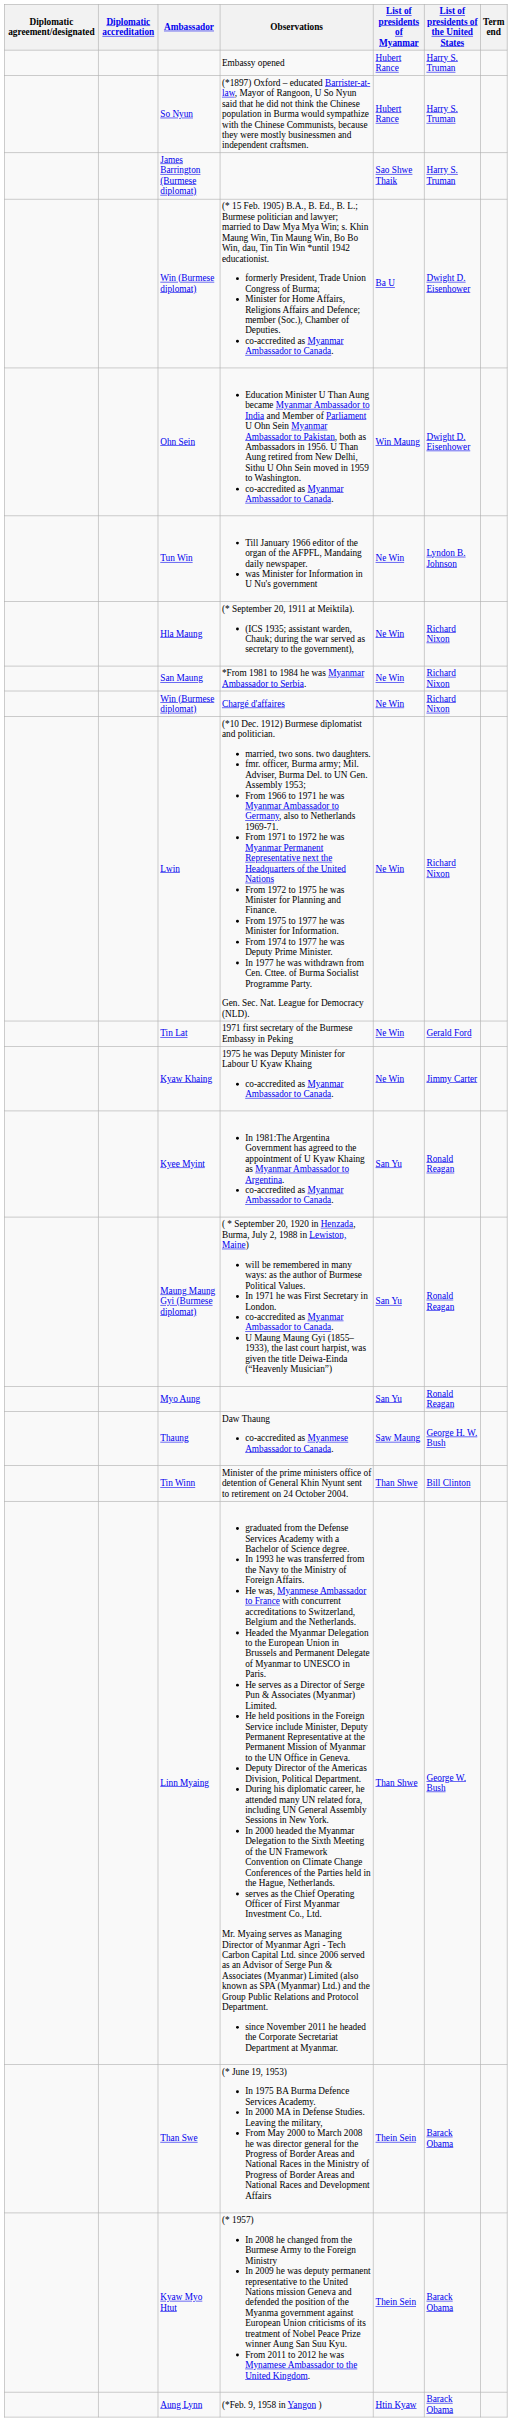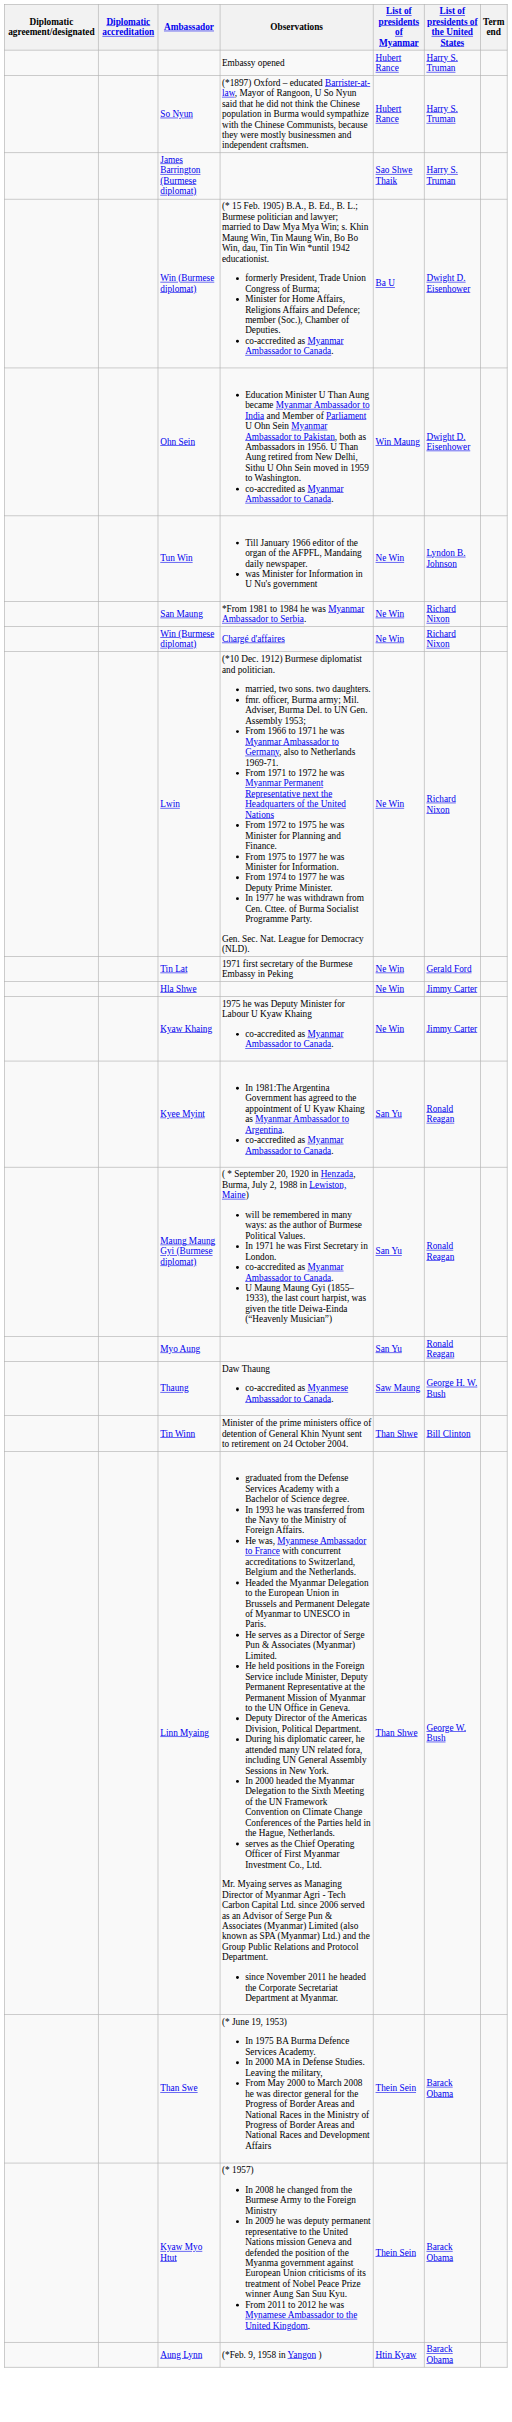- row: (181, 633)
+ row: (178, 989)
